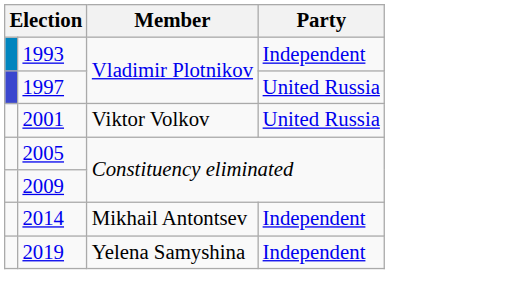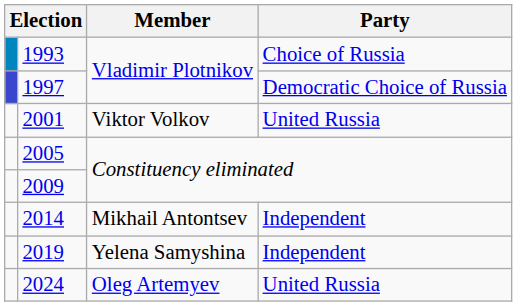(314, 53) Independent -> (334, 53) Choice of Russia
(321, 86) United Russia -> (385, 86) Democratic Choice of Russia
+ row: (43, 284)
